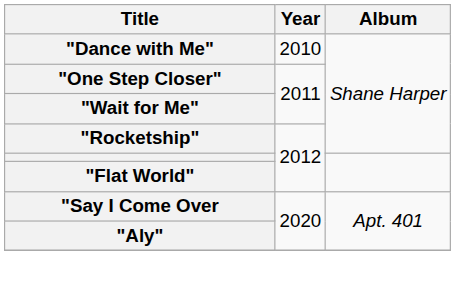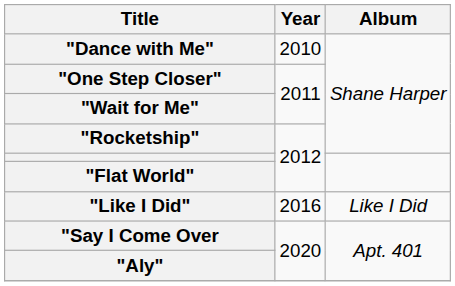+ row: (140, 206)
